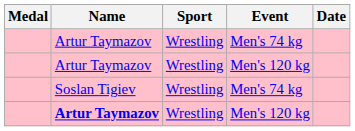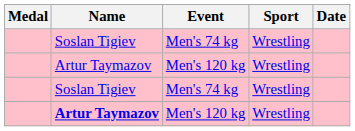columns swapped: (195, 16) <-> (270, 16)
(103, 41) Artur Taymazov -> (95, 41) Soslan Tigiev
